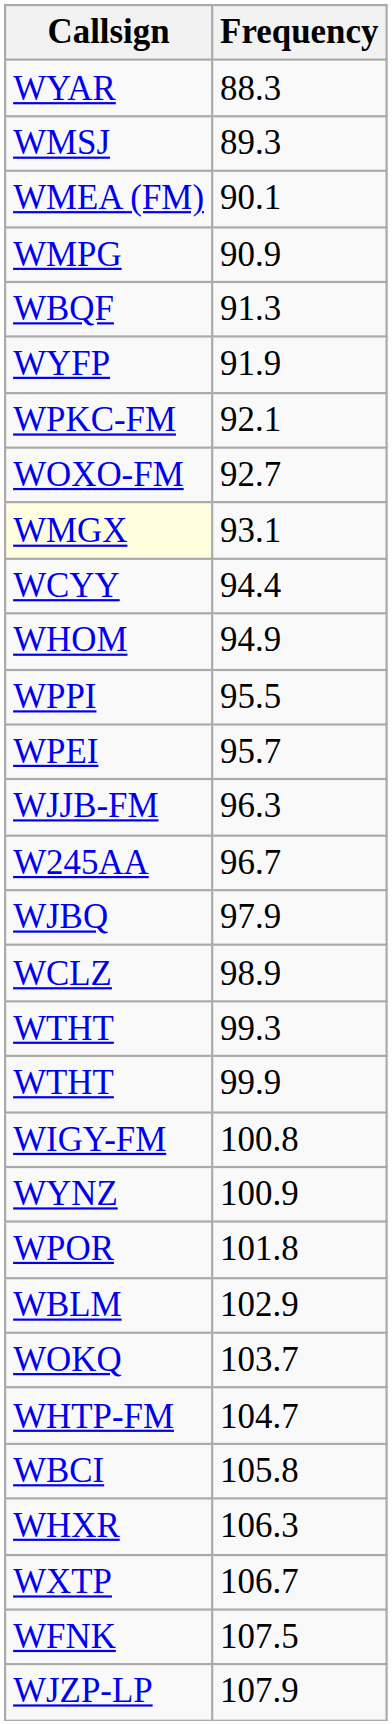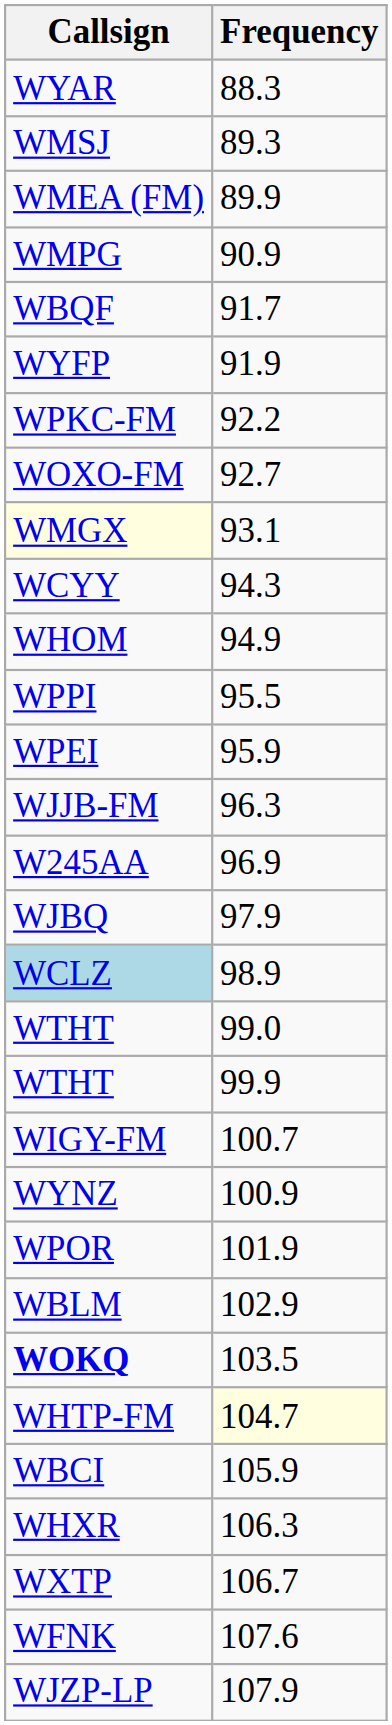(251, 198) 90.1 -> (251, 198) 89.9
(251, 308) 91.3 -> (251, 308) 91.7
(251, 419) 92.1 -> (251, 419) 92.2
(251, 585) 94.4 -> (251, 585) 94.3
(251, 751) 95.7 -> (251, 751) 95.9
(251, 861) 96.7 -> (251, 861) 96.9
(63, 972) no background -> (63, 972) lightblue background
(251, 1027) 99.3 -> (251, 1027) 99.0
(259, 1138) 100.8 -> (259, 1138) 100.7
(259, 1249) 101.8 -> (259, 1249) 101.9
(67, 1359) normal -> (71, 1359) bold
(259, 1359) 103.7 -> (259, 1359) 103.5
(259, 1415) no background -> (259, 1415) lightyellow background
(259, 1470) 105.8 -> (259, 1470) 105.9
(259, 1636) 107.5 -> (259, 1636) 107.6
